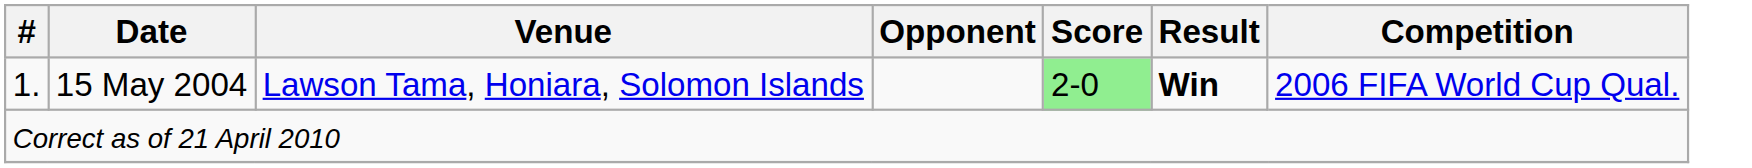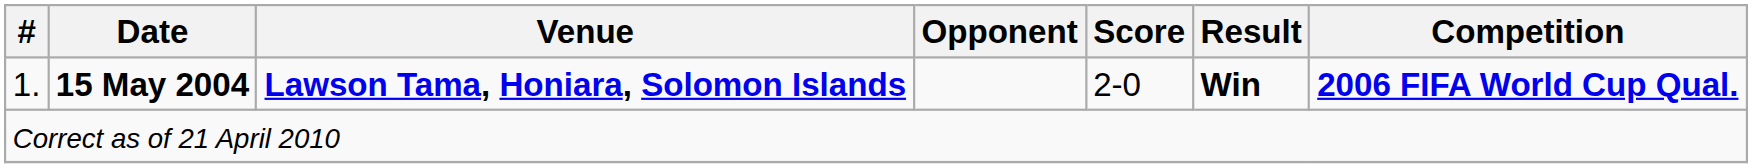(152, 84) normal -> (152, 84) bold
(563, 84) normal -> (585, 84) bold
(1075, 84) lightgreen background -> (1117, 84) no background
(1477, 84) normal -> (1528, 84) bold
